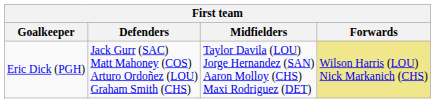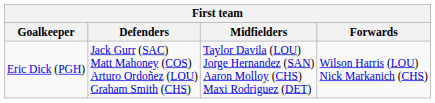(374, 69) khaki background -> (374, 69) no background
